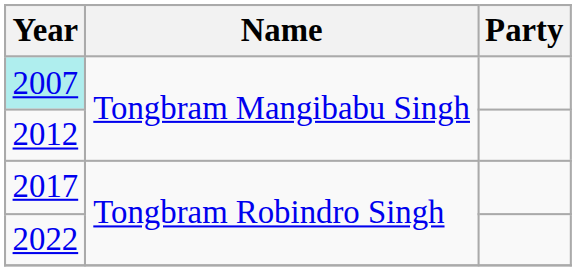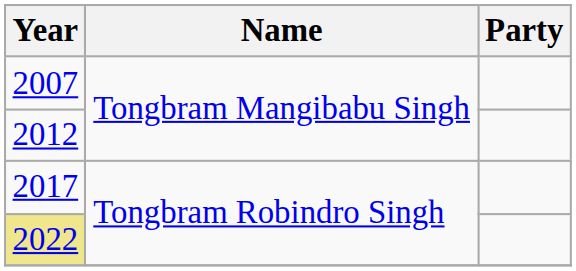(45, 82) paleturquoise background -> (45, 82) no background
(45, 238) no background -> (45, 238) khaki background
